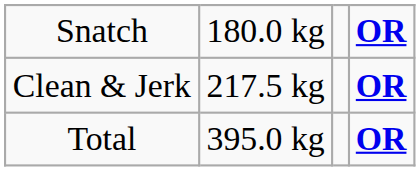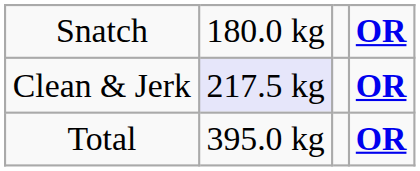(266, 84) no background -> (266, 84) lavender background
